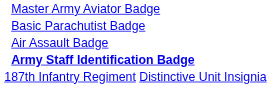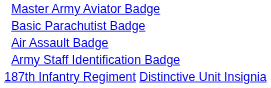(99, 60) bold -> (92, 60) normal
